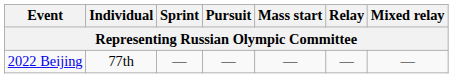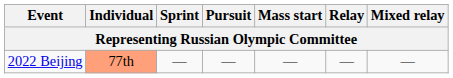(121, 61) no background -> (121, 61) lightsalmon background
